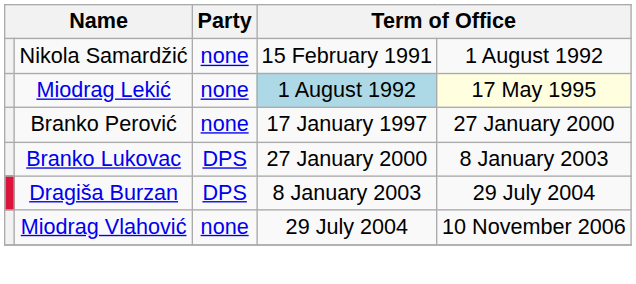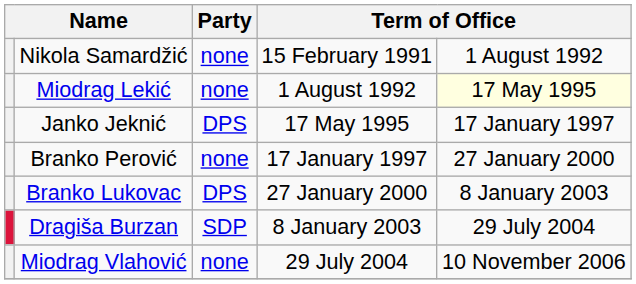(347, 90) lightblue background -> (347, 90) no background
+ row: (104, 124)
(225, 192) DPS -> (225, 227) SDP
